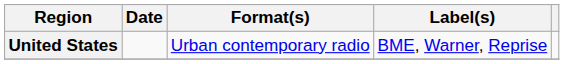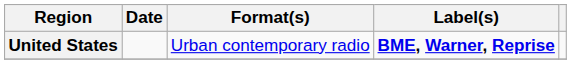(462, 45) normal -> (466, 45) bold
